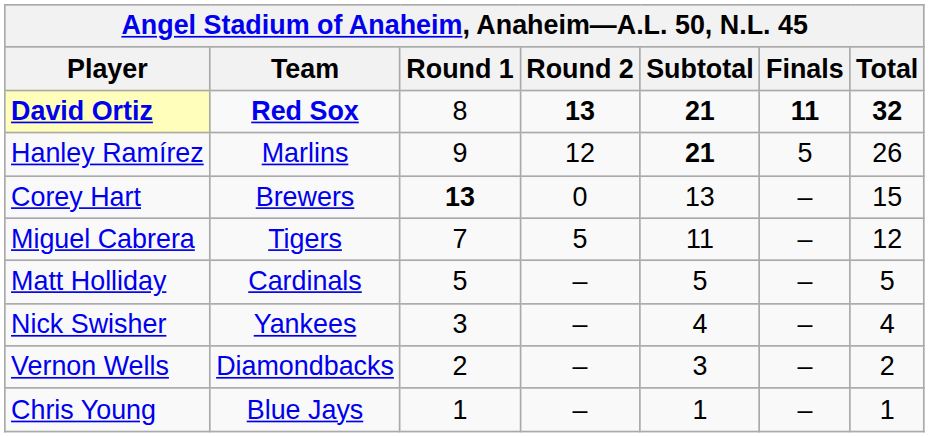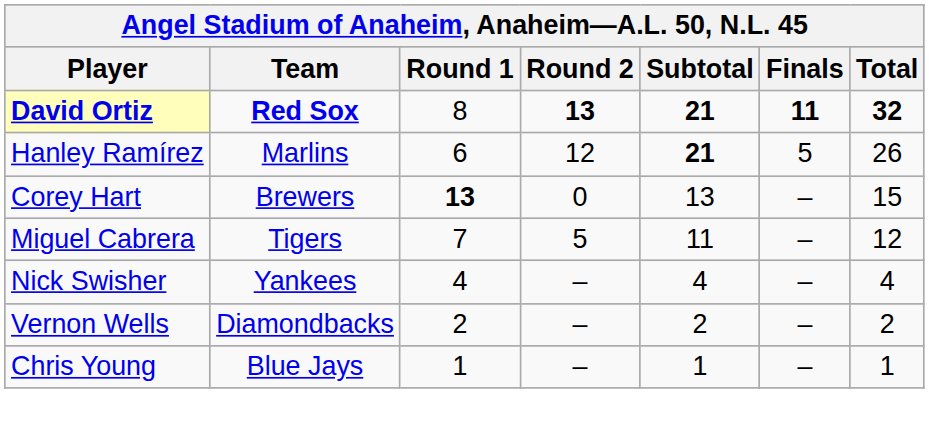(460, 153) 9 -> (460, 153) 6
- row: (89, 281)
(460, 324) 3 -> (460, 281) 4
(700, 366) 3 -> (700, 324) 2
